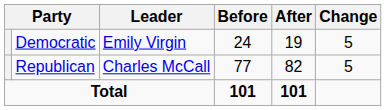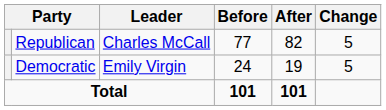rows swapped: (55, 67) <-> (55, 42)
